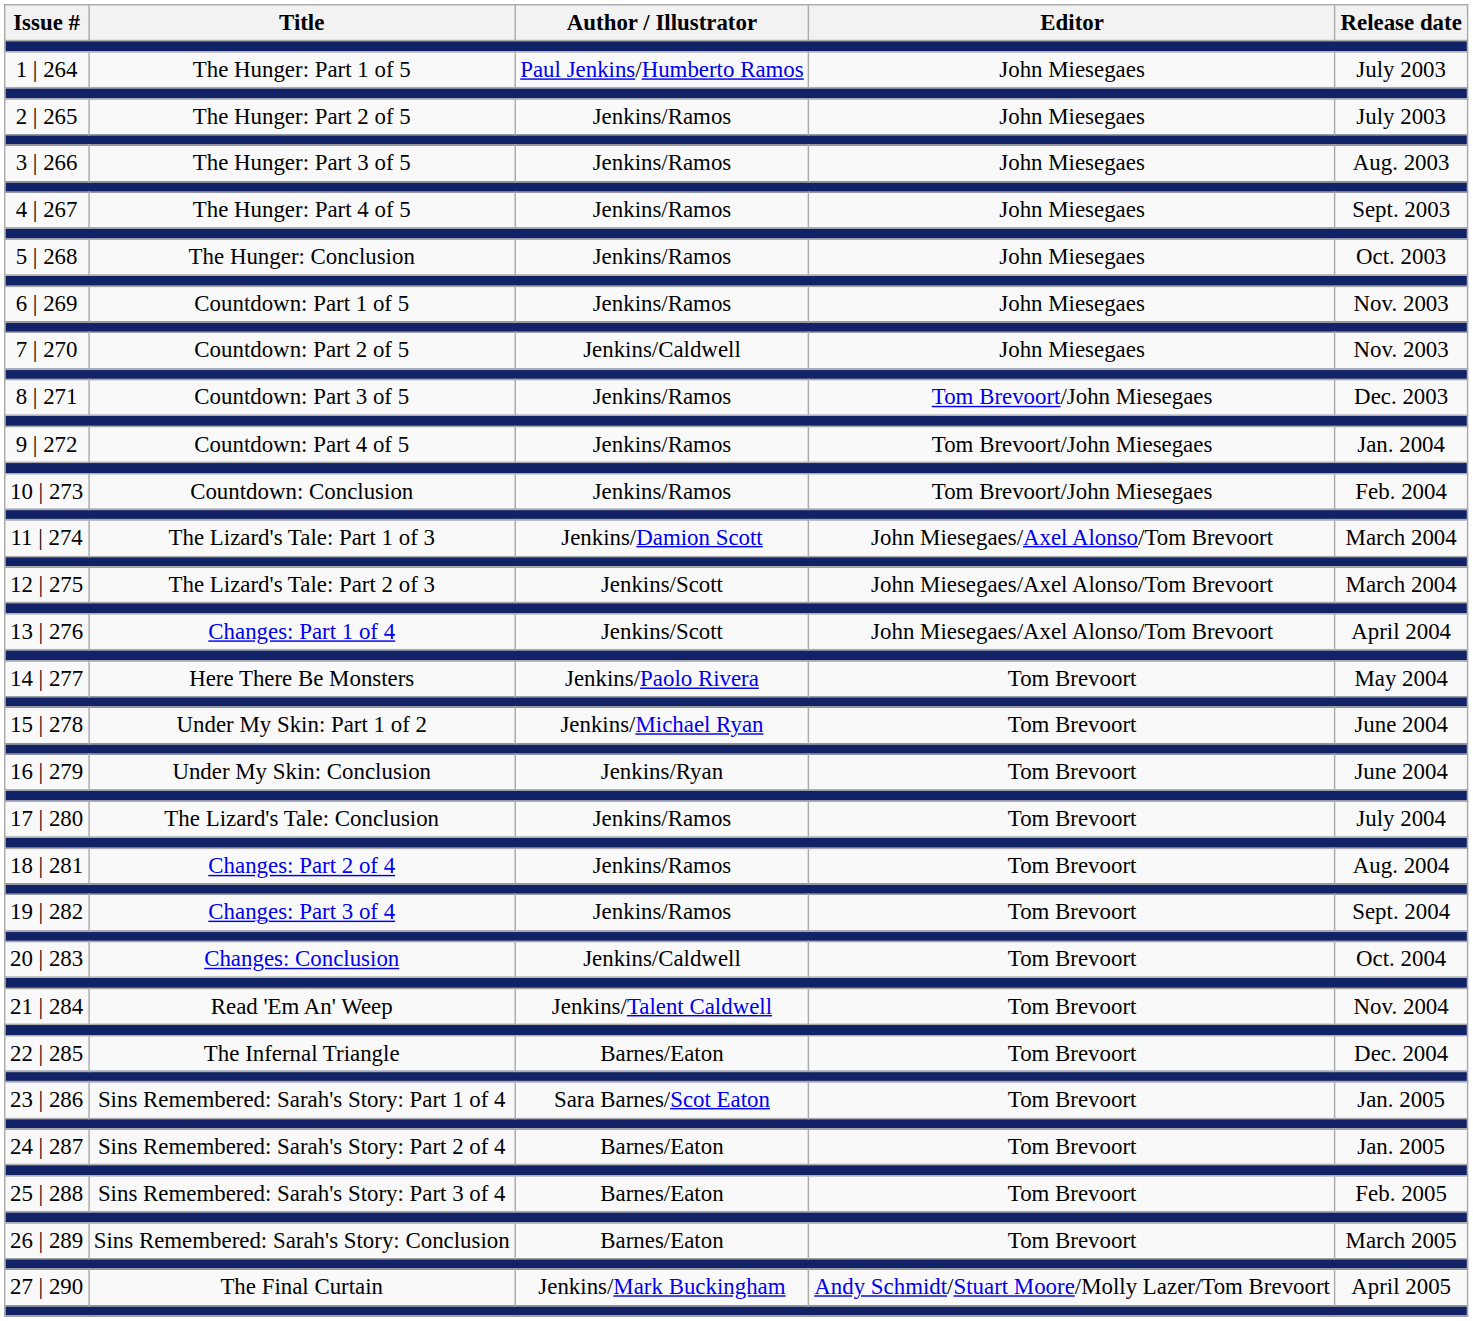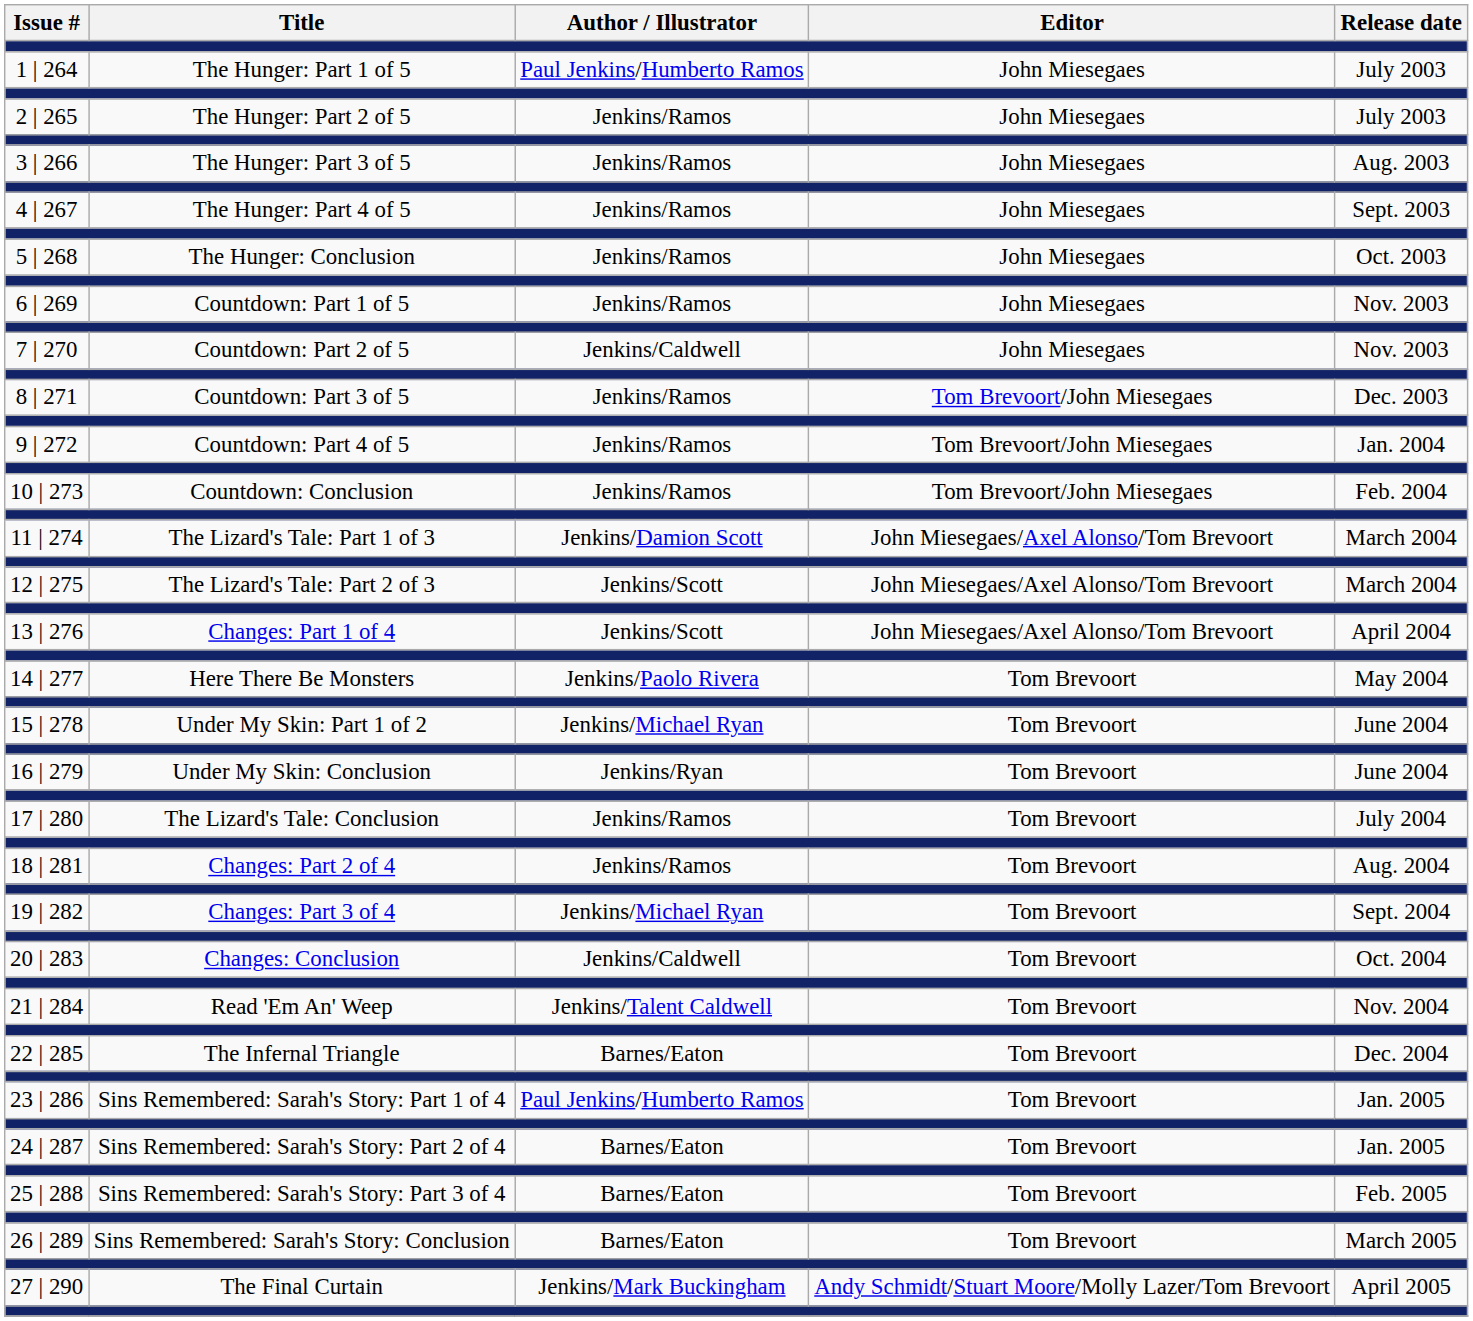(662, 912) Jenkins/Ramos -> (662, 912) Jenkins/Michael Ryan
(662, 1099) Sara Barnes/Scot Eaton -> (662, 1099) Paul Jenkins/Humberto Ramos
